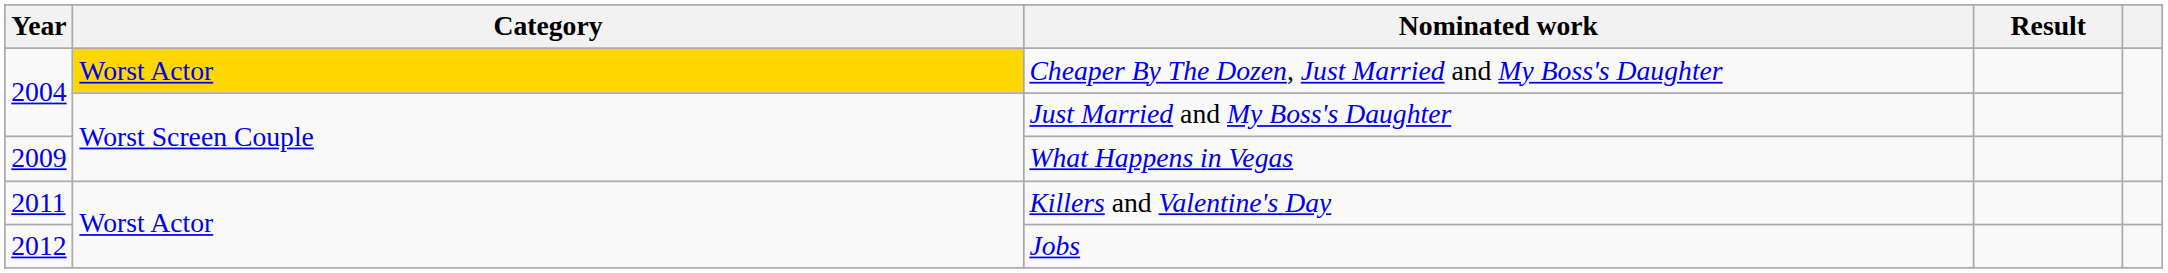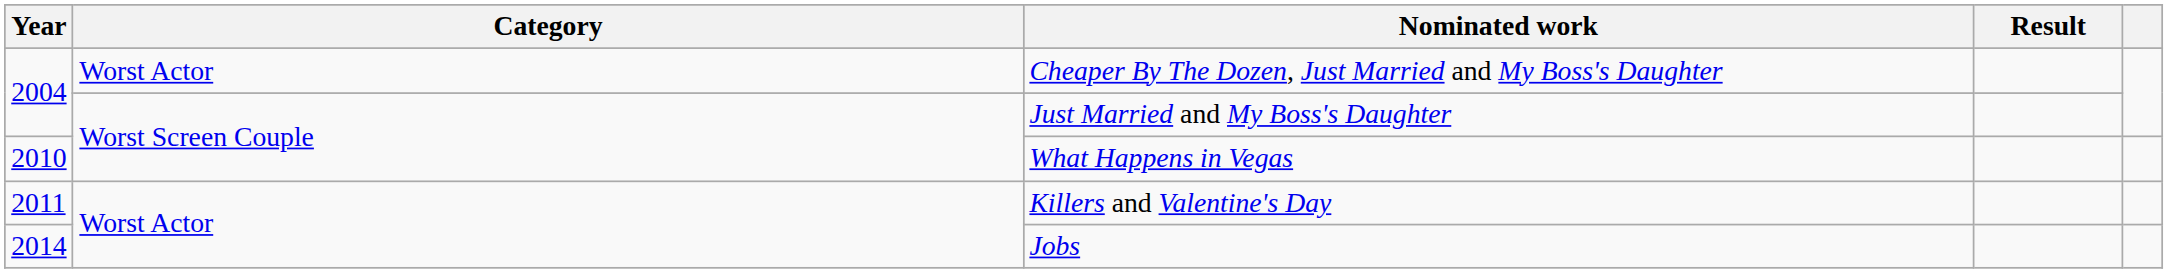(146, 70) gold background -> (146, 70) no background
(39, 158) 2009 -> (39, 158) 2010
(39, 245) 2012 -> (39, 245) 2014
